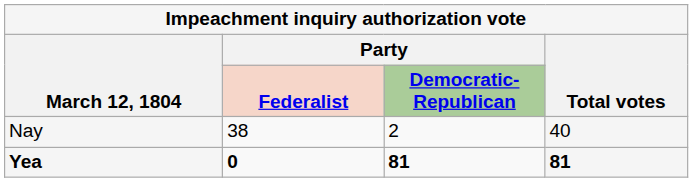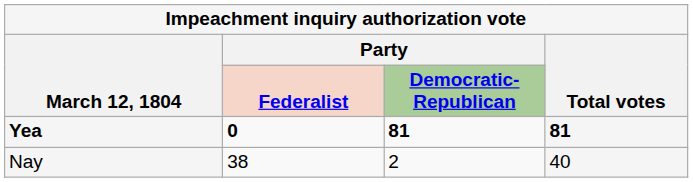rows swapped: (25, 161) <-> (26, 131)
